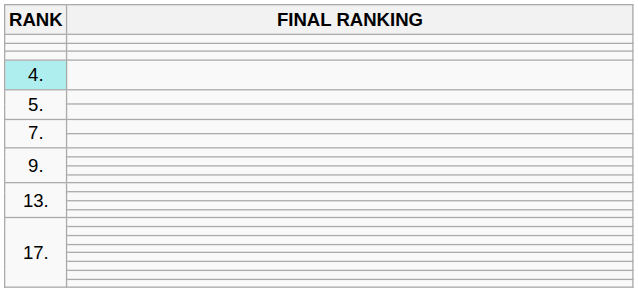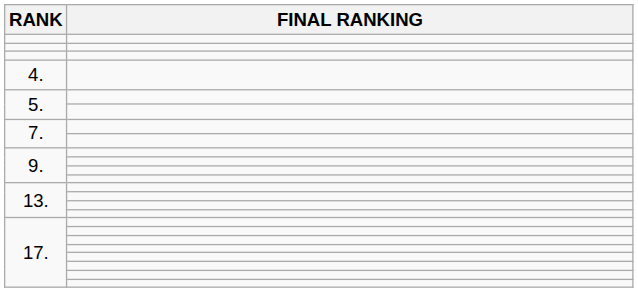(36, 75) paleturquoise background -> (36, 75) no background
